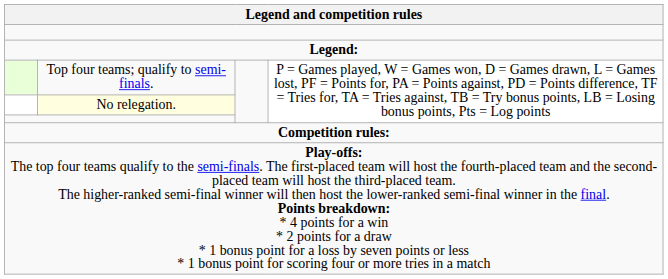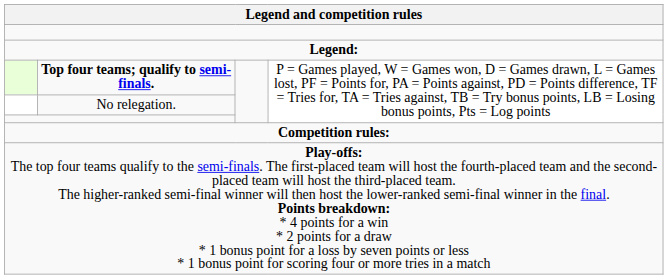(136, 77) normal -> (136, 77) bold
(136, 104) lightyellow background -> (136, 104) no background
